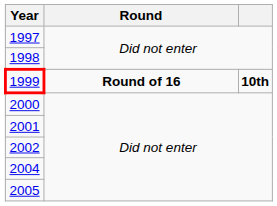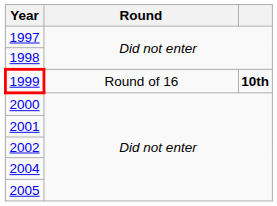(141, 82) bold -> (141, 82) normal
